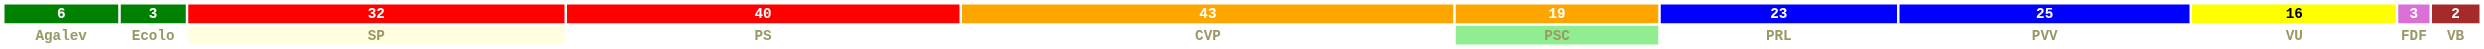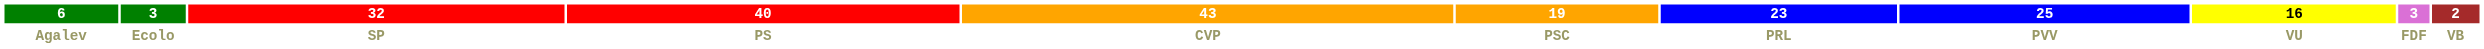(376, 35) lightyellow background -> (376, 35) no background
(1557, 35) lightgreen background -> (1557, 35) no background
